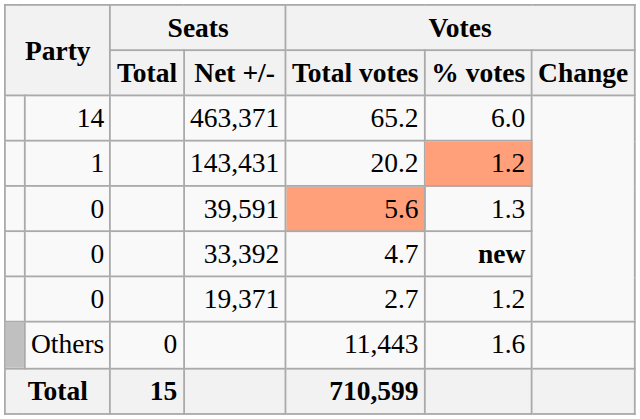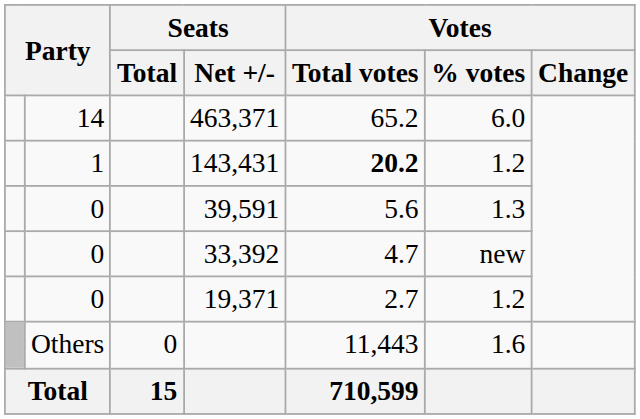(395, 163) normal -> (395, 163) bold
(508, 163) lightsalmon background -> (508, 163) no background
(401, 208) lightsalmon background -> (401, 208) no background
(502, 254) bold -> (502, 254) normal
